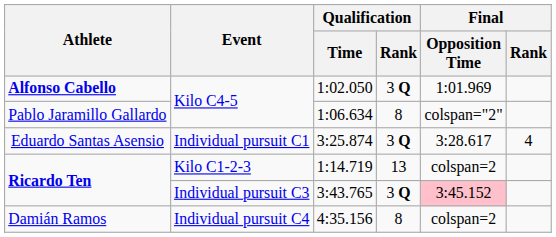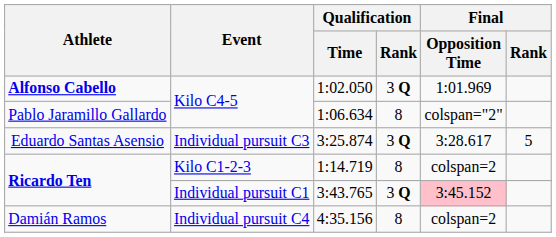(242, 141) Individual pursuit C1 -> (242, 141) Individual pursuit C3
(529, 141) 4 -> (529, 141) 5
(399, 167) 13 -> (399, 167) 8
(242, 193) Individual pursuit C3 -> (242, 193) Individual pursuit C1
